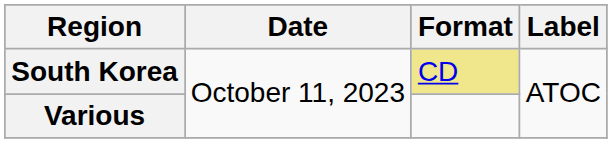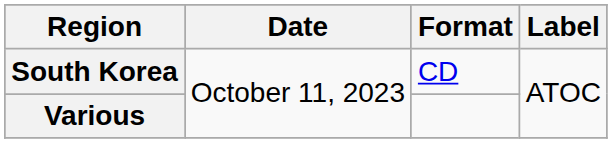(438, 71) khaki background -> (438, 71) no background
